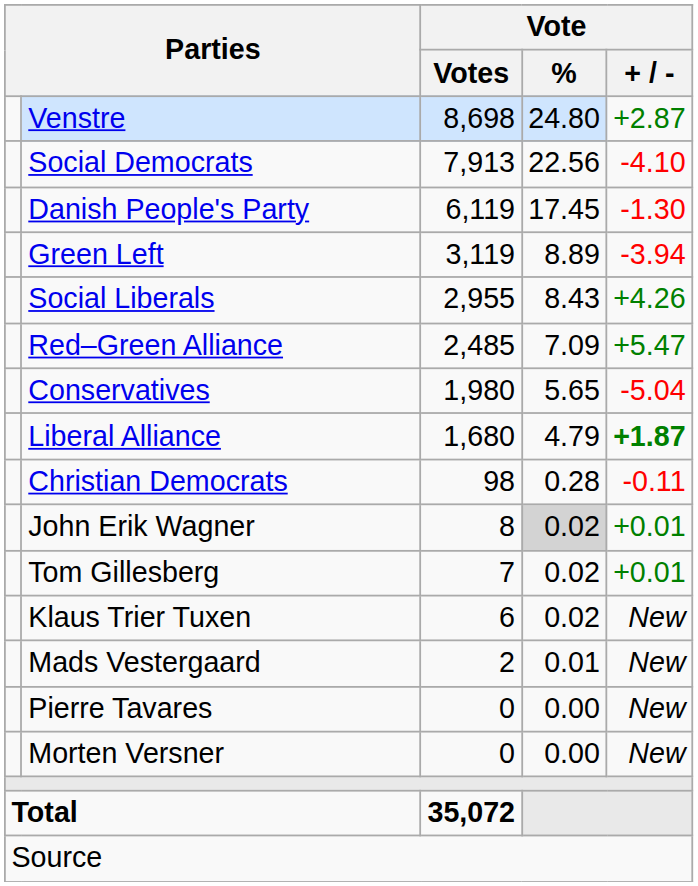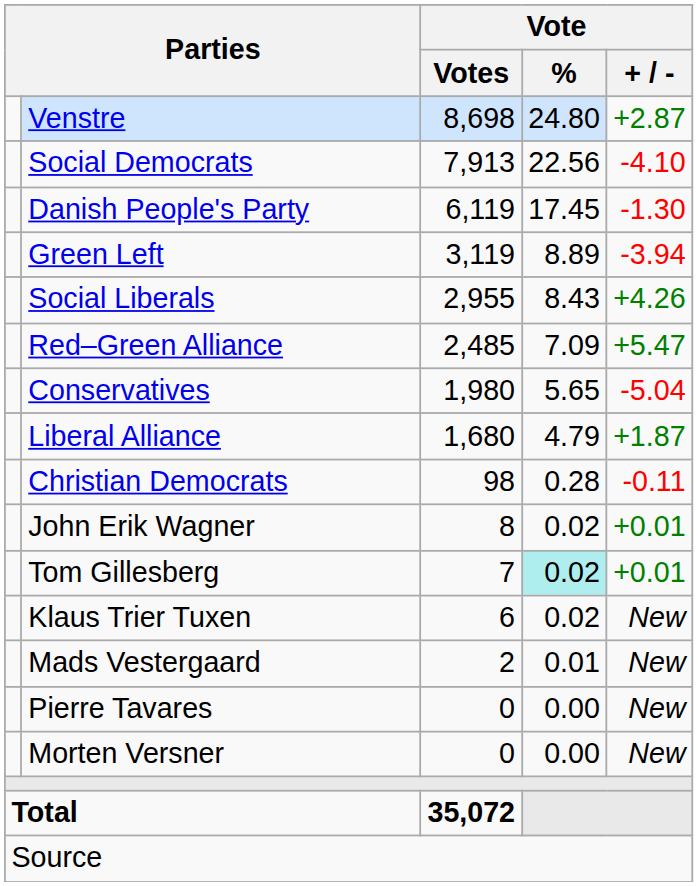(649, 436) bold -> (649, 436) normal
(572, 526) lightgrey background -> (572, 526) no background
(572, 572) no background -> (572, 572) paleturquoise background
